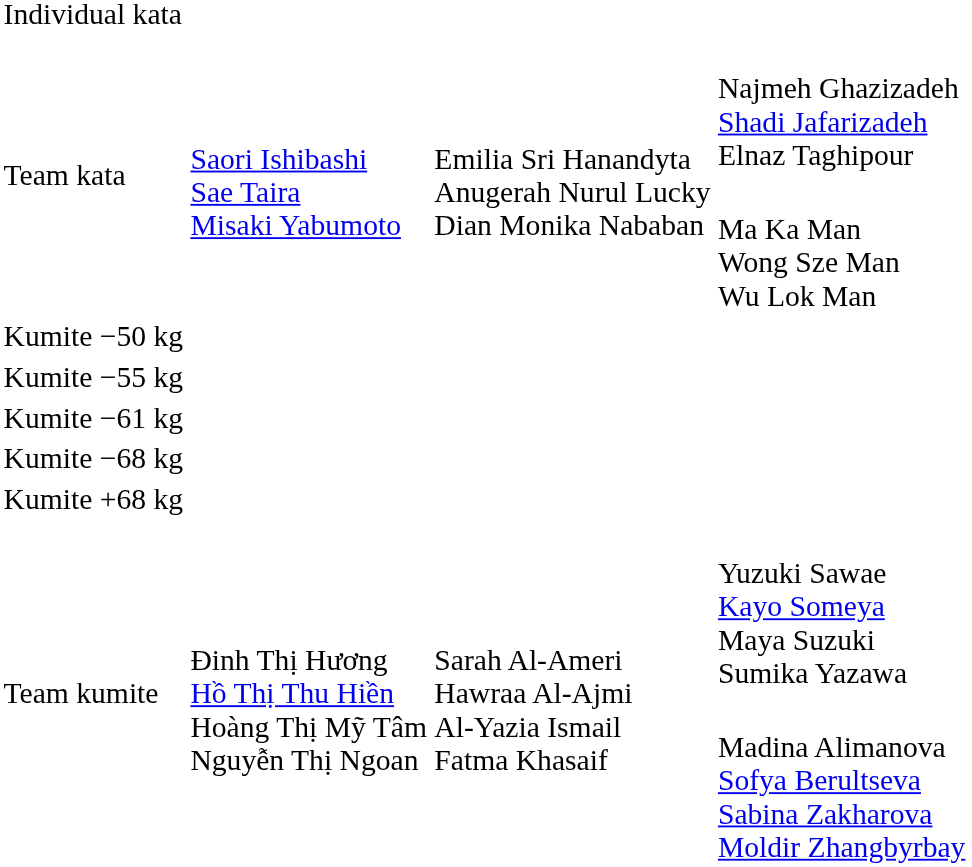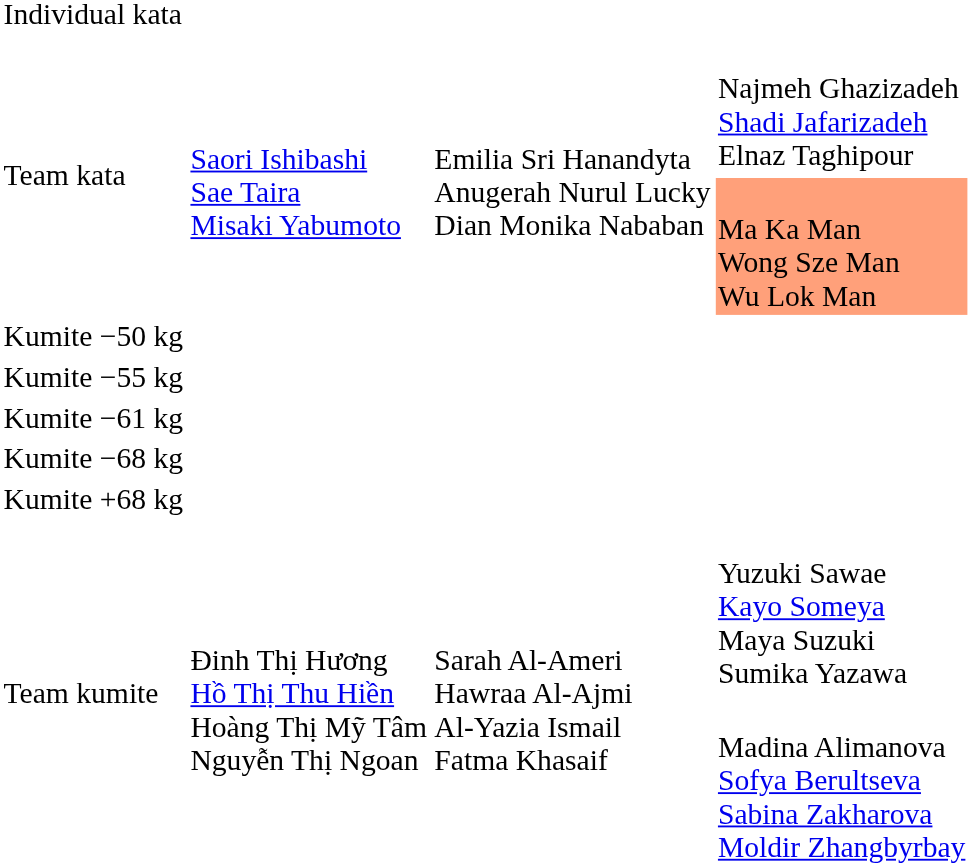(809, 262) no background -> (809, 262) lightsalmon background
